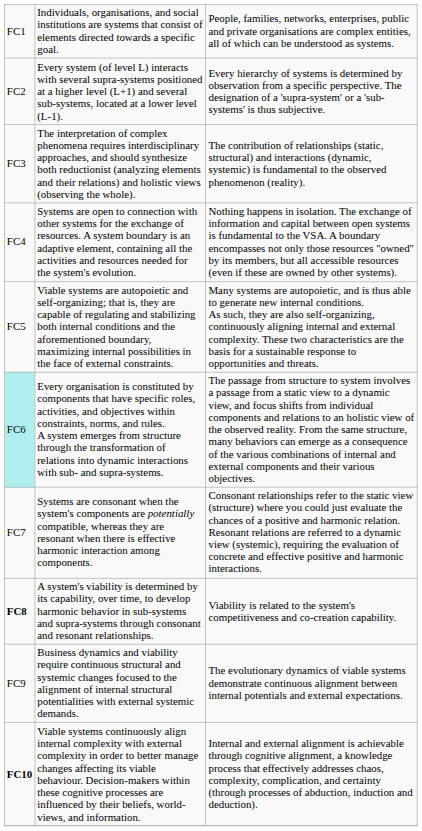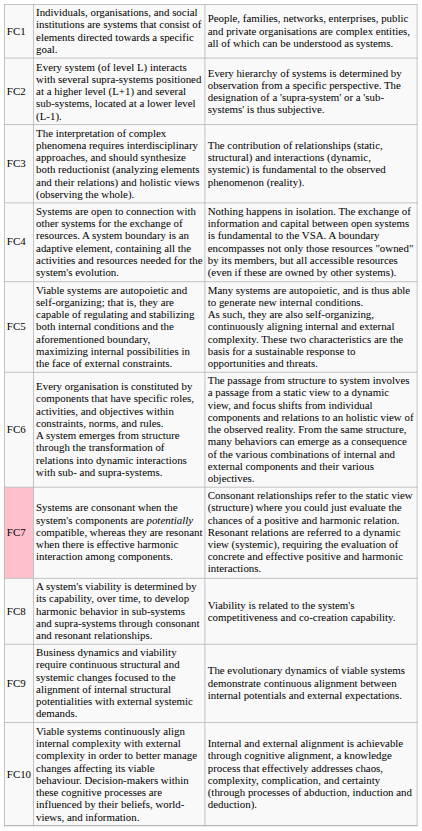(16, 429) paleturquoise background -> (16, 429) no background
(16, 532) no background -> (16, 532) pink background
(17, 611) bold -> (16, 611) normal
(20, 774) bold -> (19, 774) normal
